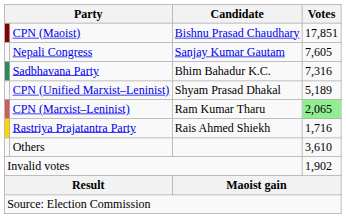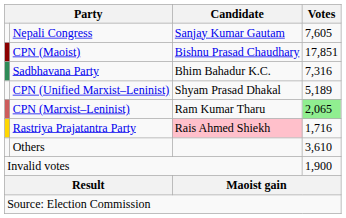rows swapped: (47, 33) <-> (52, 52)
(223, 128) no background -> (223, 128) pink background
(319, 166) 1,902 -> (319, 166) 1,900
